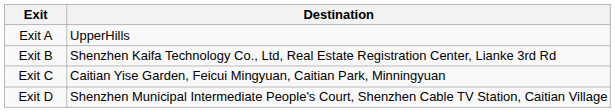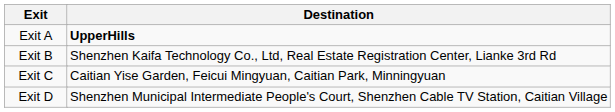(100, 35) normal -> (102, 35) bold
